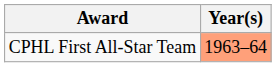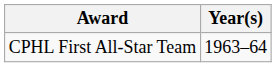(236, 47) lightsalmon background -> (236, 47) no background
